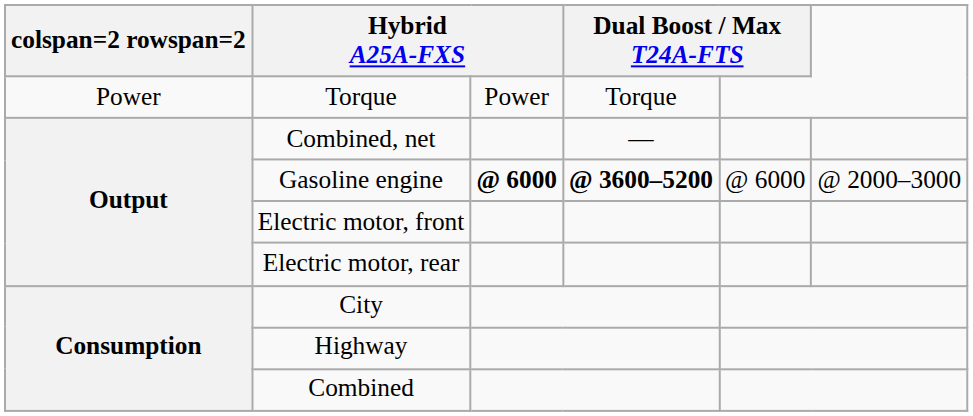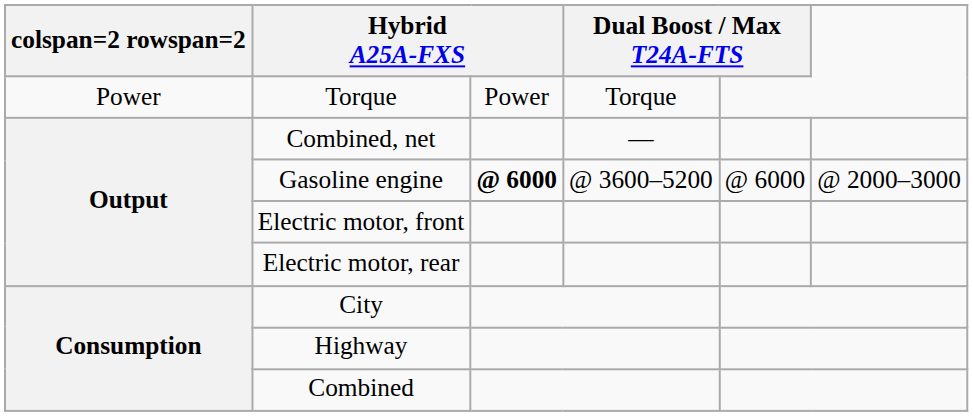(641, 180) bold -> (641, 180) normal
